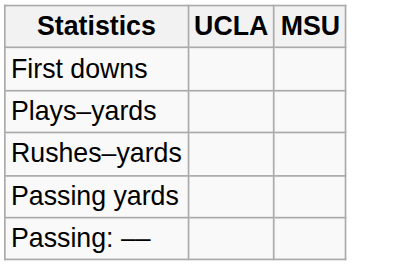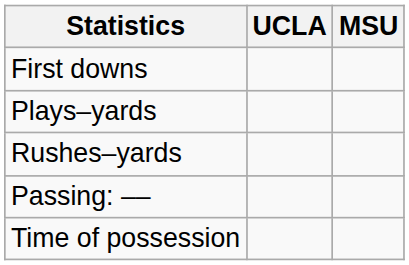- row: (95, 195)
+ row: (126, 238)
